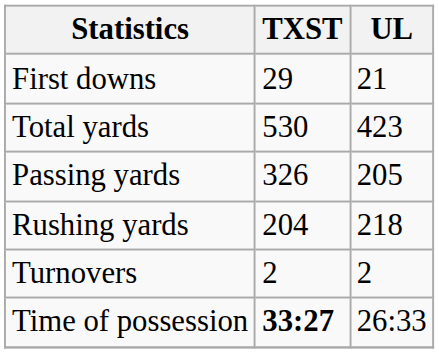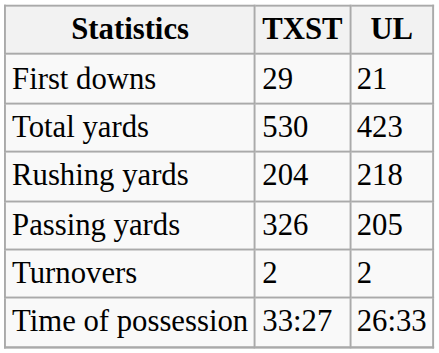rows swapped: (100, 224) <-> (96, 175)
(298, 321) bold -> (297, 321) normal
